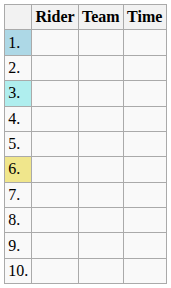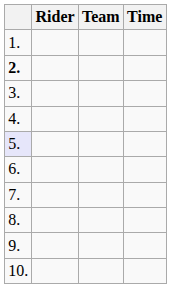(14, 42) lightblue background -> (14, 42) no background
(14, 67) normal -> (14, 67) bold
(14, 93) paleturquoise background -> (14, 93) no background
(14, 144) no background -> (14, 144) lavender background
(14, 169) khaki background -> (14, 169) no background
